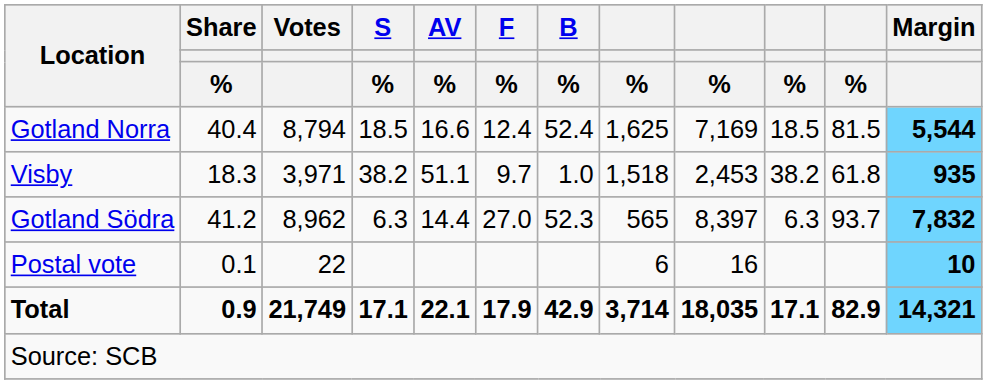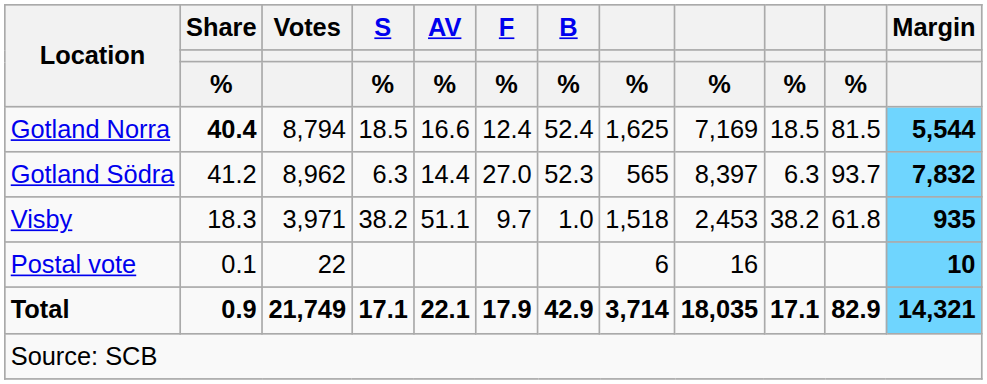(232, 129) normal -> (232, 129) bold
rows swapped: (93, 219) <-> (42, 174)
